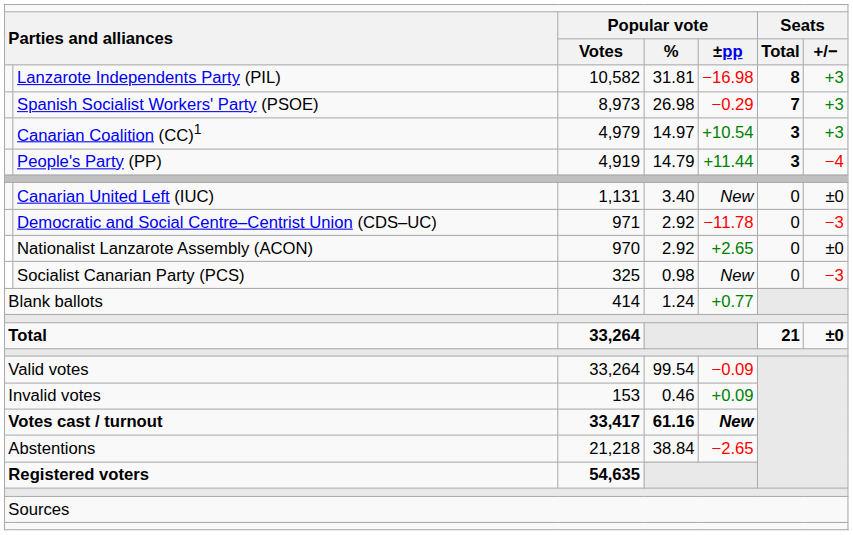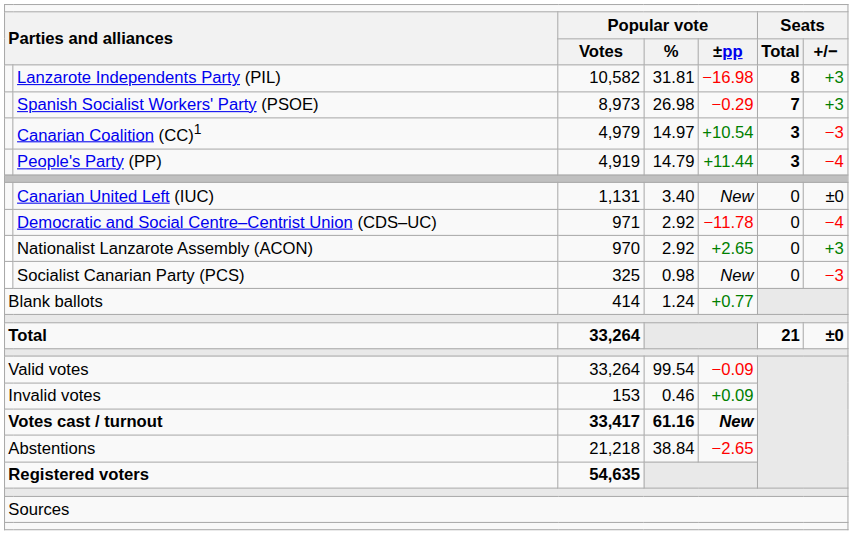(834, 133) +3 -> (834, 133) −3
(834, 222) −3 -> (834, 222) −4
(835, 248) ±0 -> (834, 248) +3
